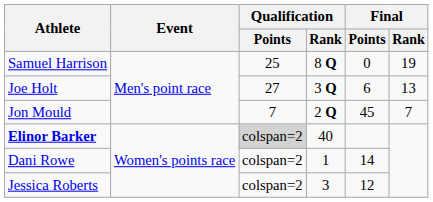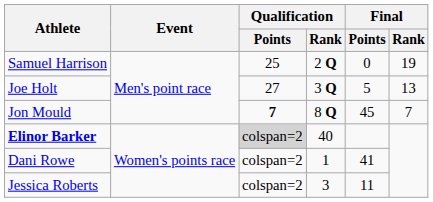(326, 64) 8 Q -> (326, 64) 2 Q
(367, 88) 6 -> (367, 88) 5
(272, 112) normal -> (272, 112) bold
(326, 112) 2 Q -> (326, 112) 8 Q
(367, 161) 14 -> (367, 161) 41
(367, 185) 12 -> (367, 185) 11
